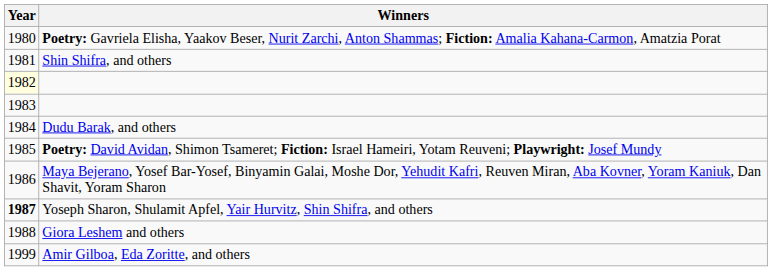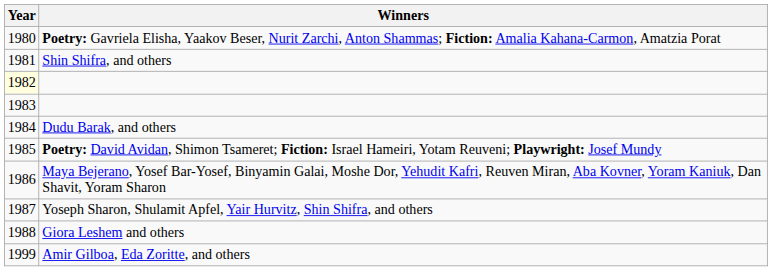(22, 210) bold -> (22, 210) normal
